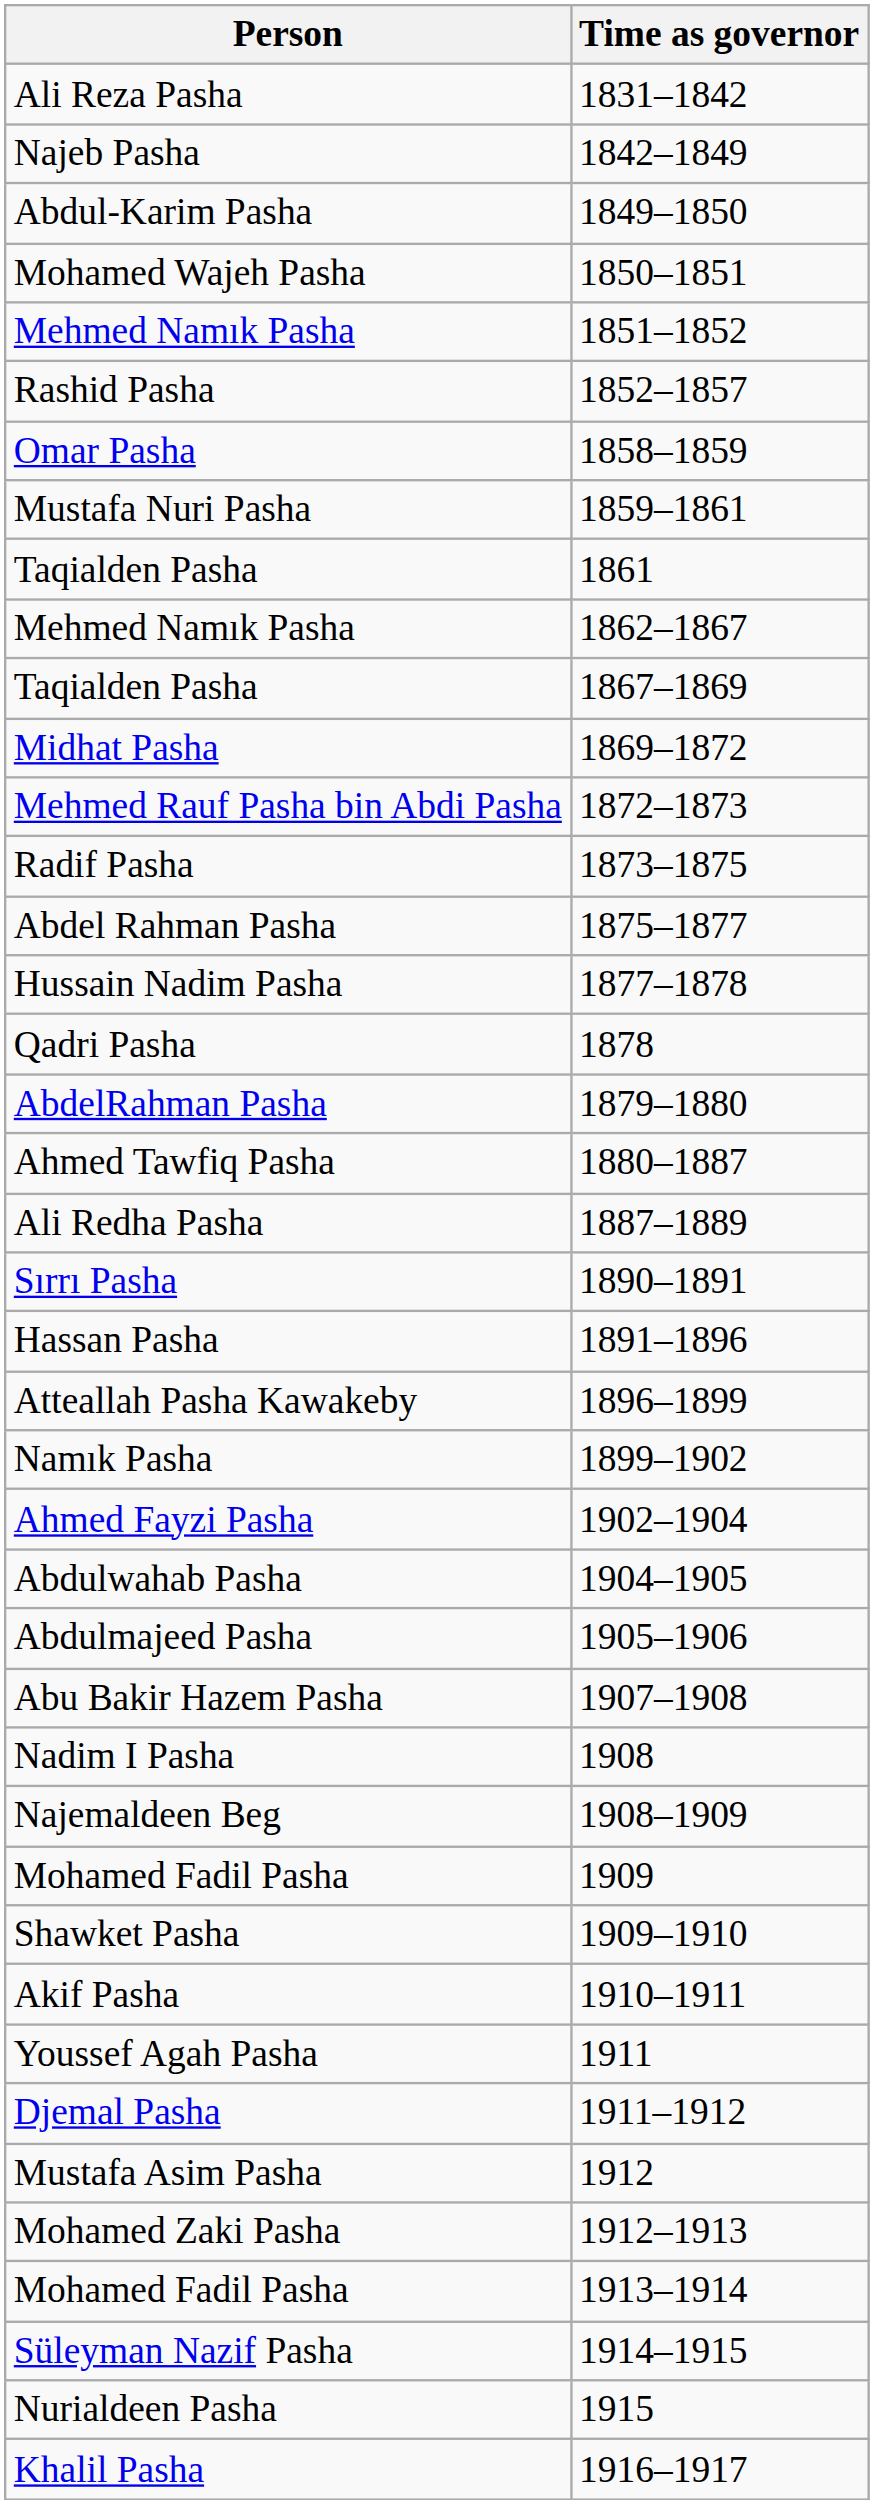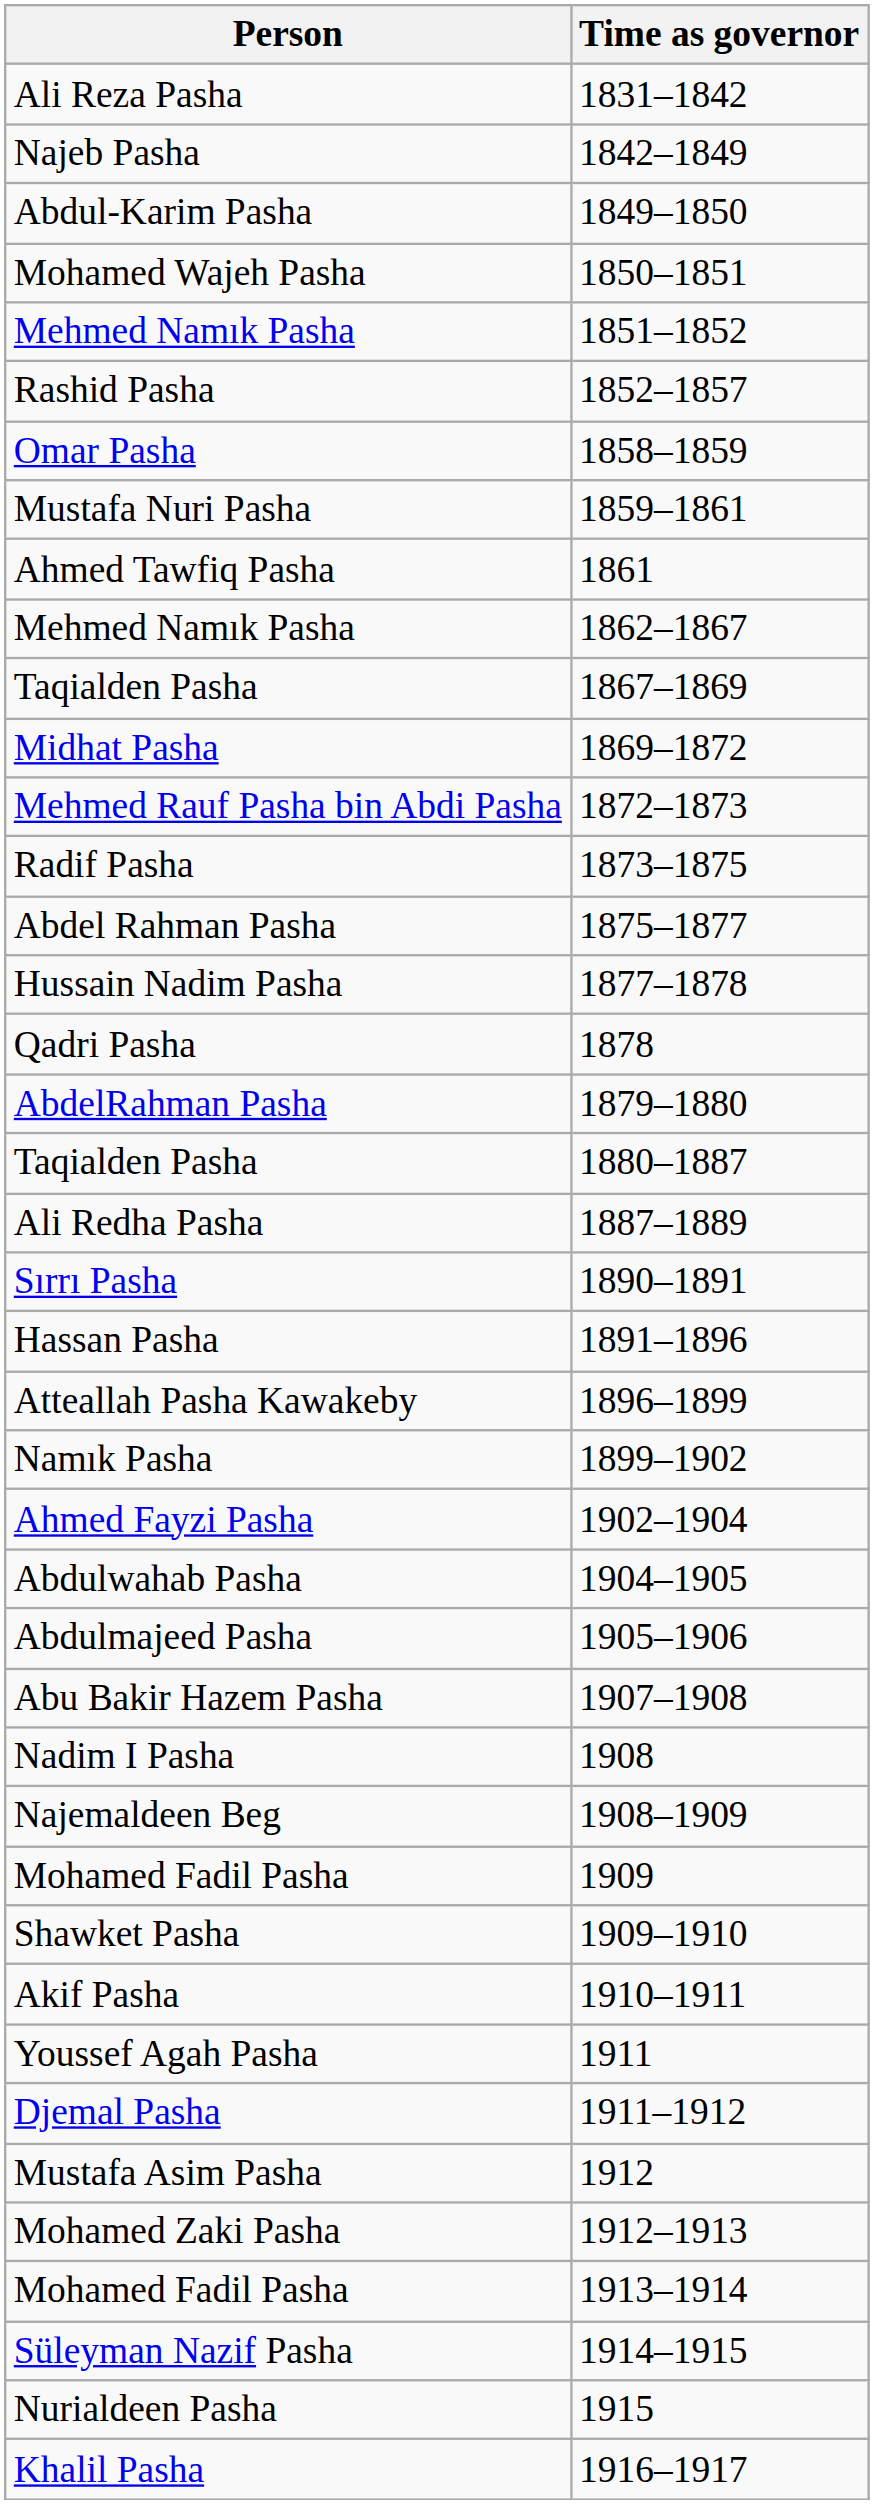(136, 568) Taqialden Pasha -> (174, 568) Ahmed Tawfiq Pasha
(174, 1162) Ahmed Tawfiq Pasha -> (136, 1162) Taqialden Pasha
